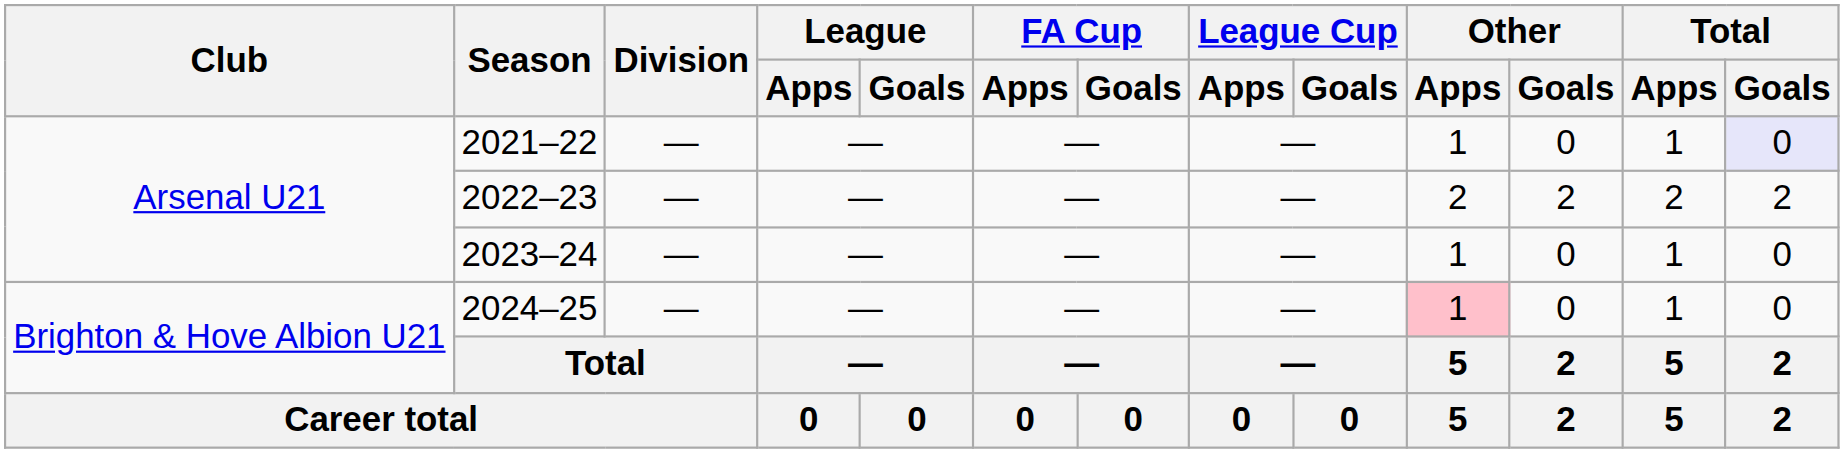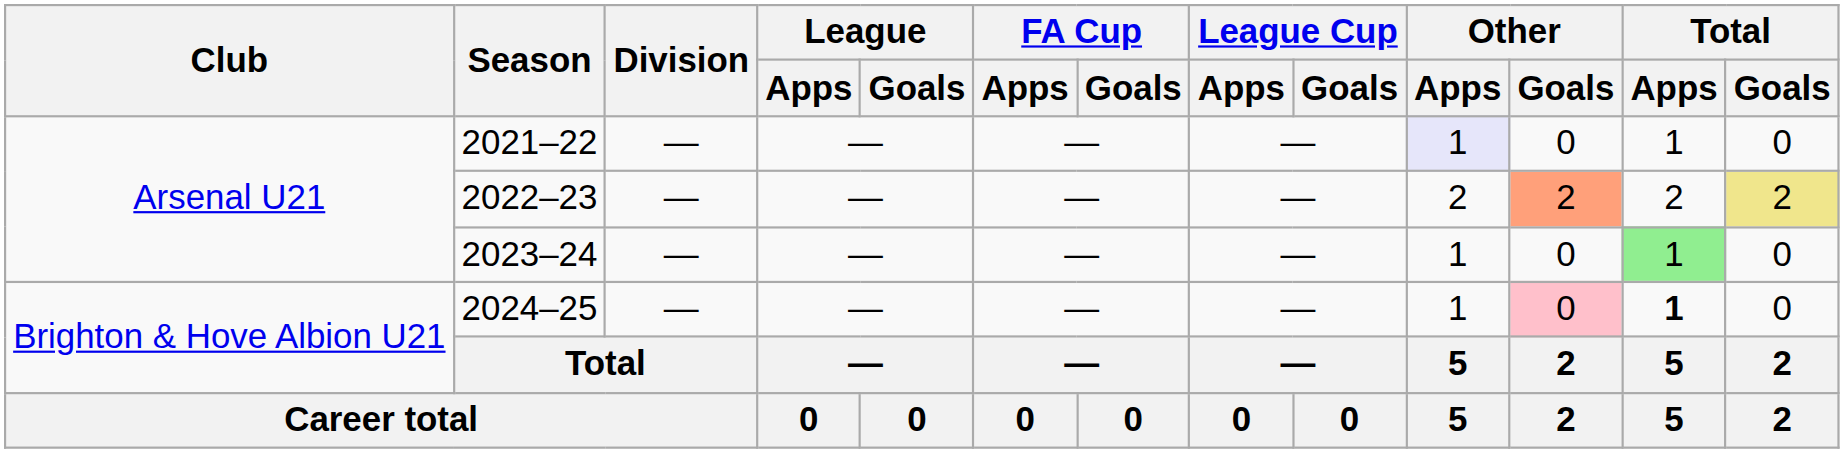(1458, 142) no background -> (1458, 142) lavender background
(1782, 142) lavender background -> (1782, 142) no background
(1566, 198) no background -> (1566, 198) lightsalmon background
(1782, 198) no background -> (1782, 198) khaki background
(1674, 253) no background -> (1674, 253) lightgreen background
(1458, 308) pink background -> (1458, 308) no background
(1566, 308) no background -> (1566, 308) pink background
(1674, 308) normal -> (1674, 308) bold
